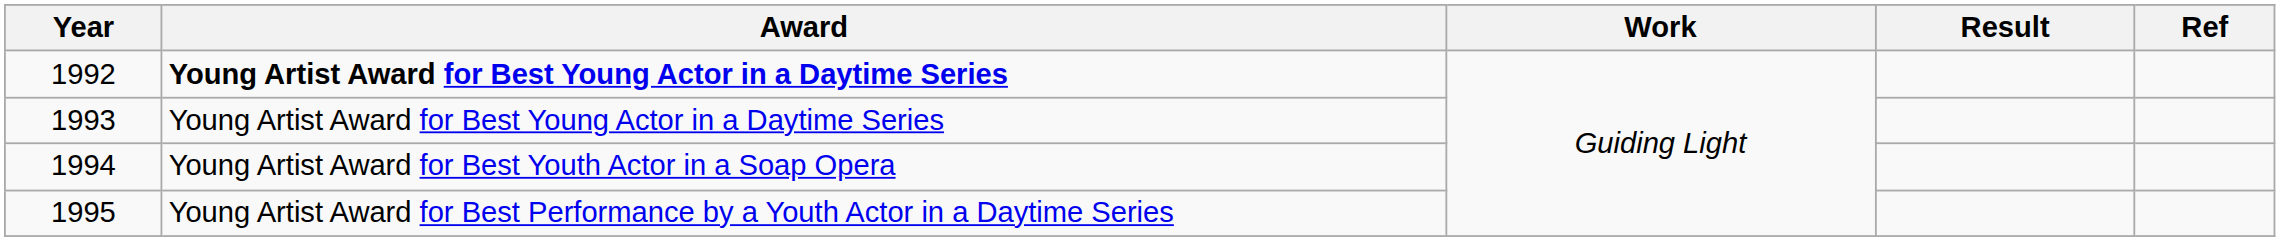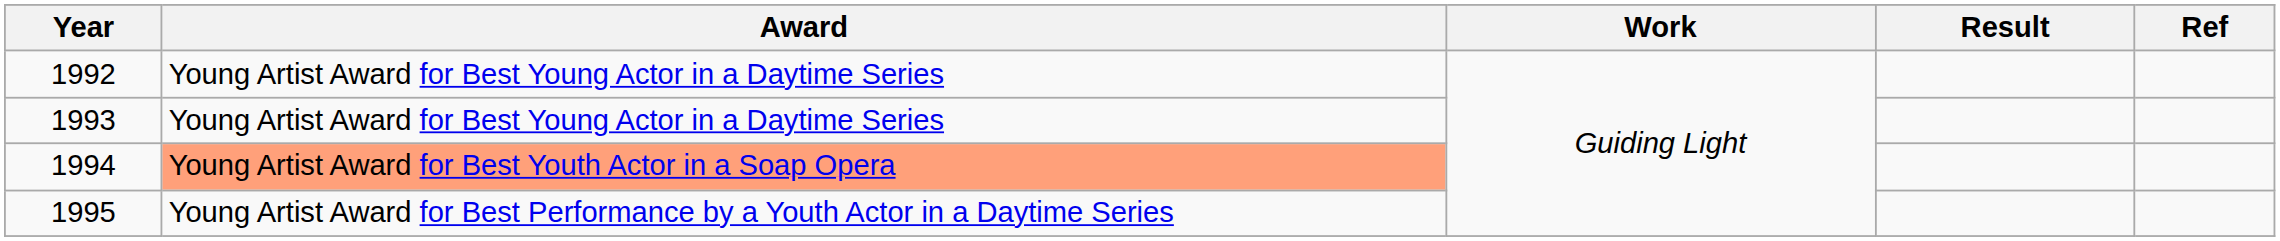(588, 73) bold -> (556, 73) normal
(532, 166) no background -> (532, 166) lightsalmon background
